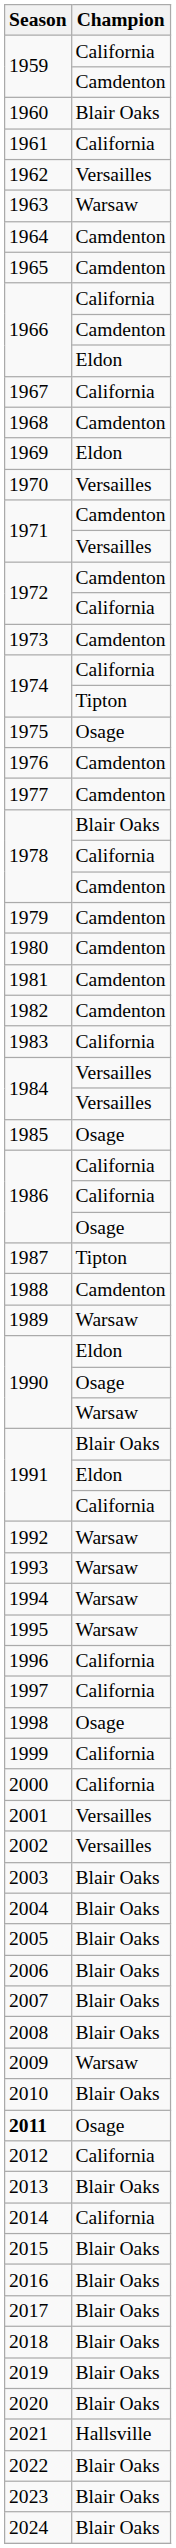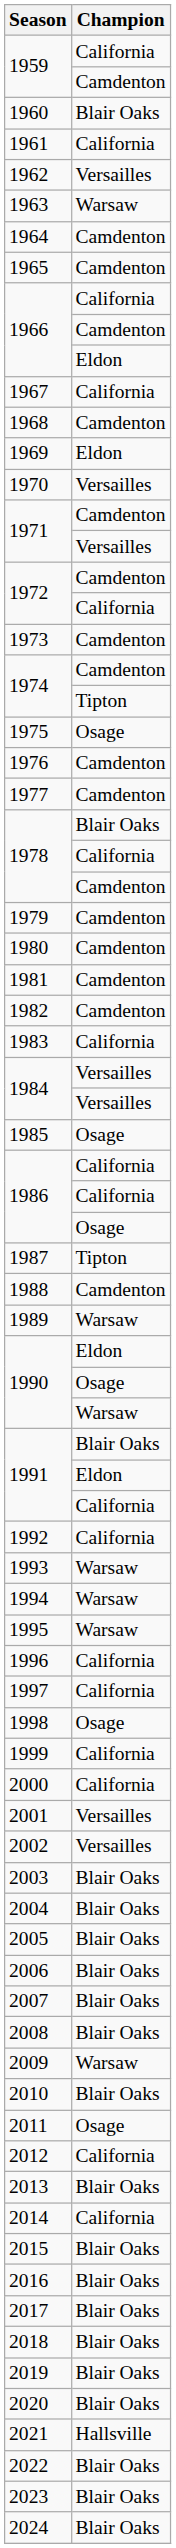(115, 670) California -> (121, 670) Camdenton
(107, 1536) Warsaw -> (115, 1536) California
(28, 2125) bold -> (28, 2125) normal
